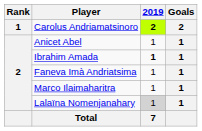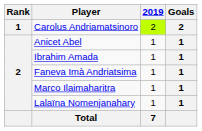(153, 27) bold -> (153, 27) normal
(153, 57) bold -> (153, 57) normal
(153, 103) lightgrey background -> (153, 103) no background
